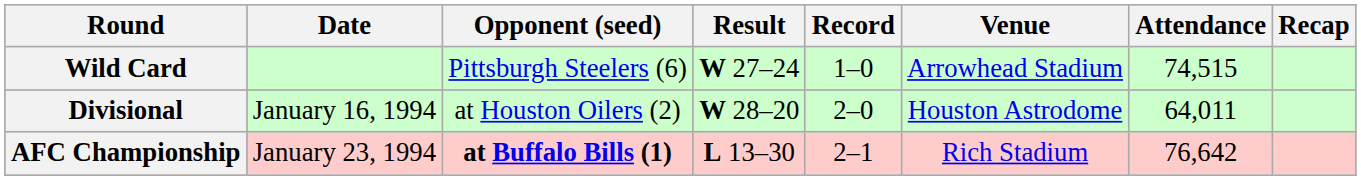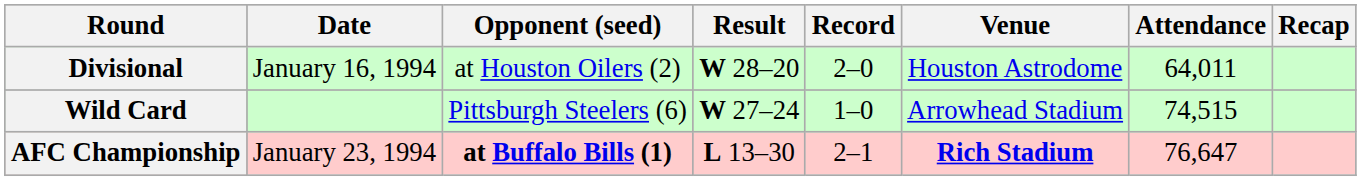rows swapped: (126, 68) <-> (126, 110)
(1015, 152) normal -> (1015, 152) bold
(1201, 152) 76,642 -> (1201, 152) 76,647
